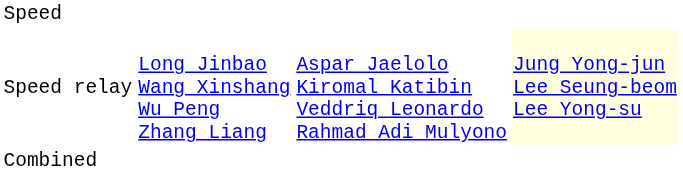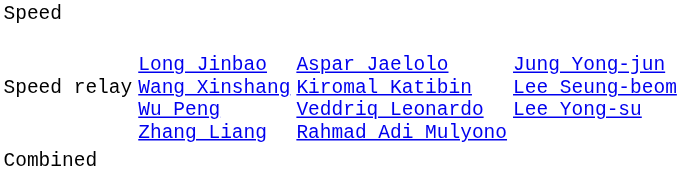(595, 87) lightyellow background -> (595, 87) no background
